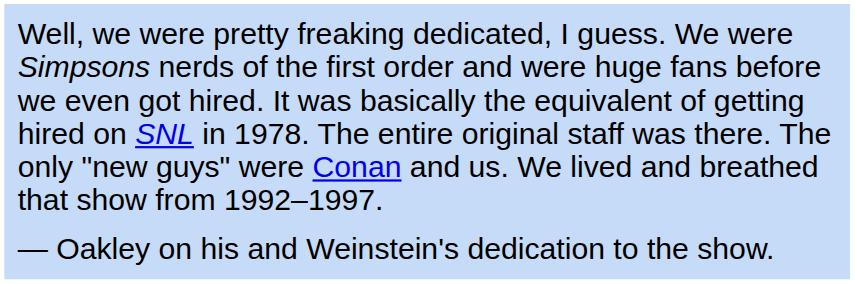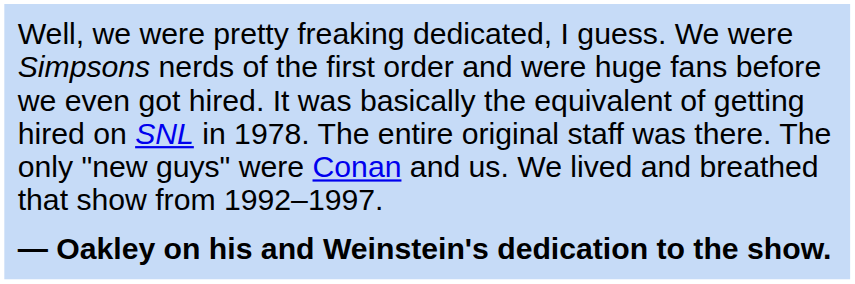(396, 249) normal -> (425, 249) bold
